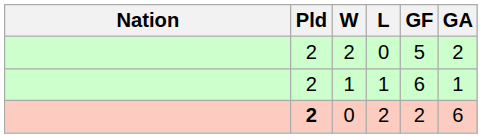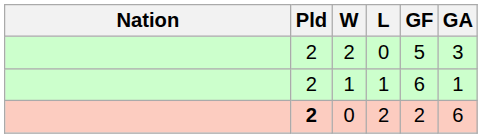(458, 52) 2 -> (458, 52) 3
